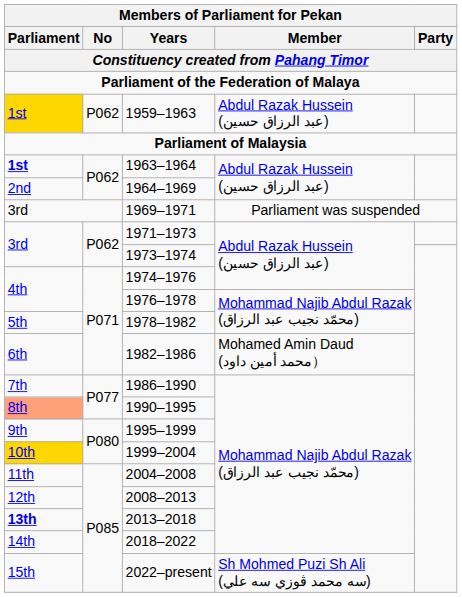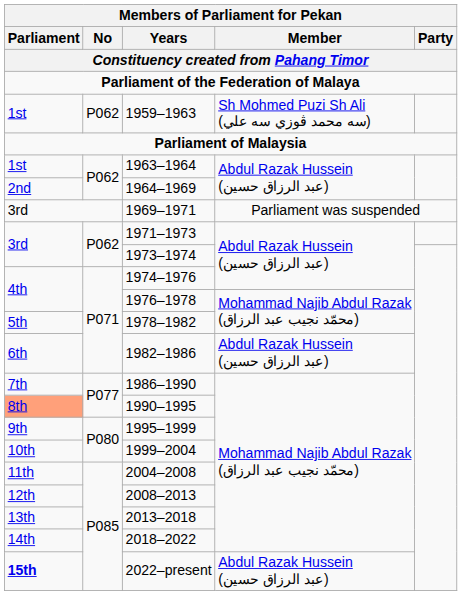(17, 113) gold background -> (17, 113) no background
(285, 113) Abdul Razak Hussein (عبد الرزاق حسين) -> (294, 113) Sh Mohmed Puzi Sh Ali (سه محمد ڤوزي سه علي)
(18, 166) bold -> (17, 166) normal
(286, 353) Mohamed Amin Daud (محمد أمين داود） -> (285, 353) Abdul Razak Hussein (عبد الرزاق حسين)
(21, 452) gold background -> (21, 451) no background
(22, 519) bold -> (21, 518) normal
(21, 572) normal -> (22, 571) bold
(294, 572) Sh Mohmed Puzi Sh Ali (سه محمد ڤوزي سه علي) -> (285, 571) Abdul Razak Hussein (عبد الرزاق حسين)
